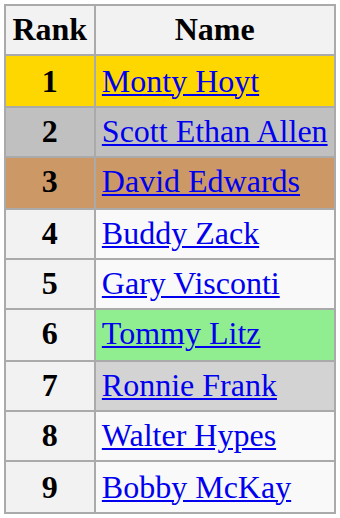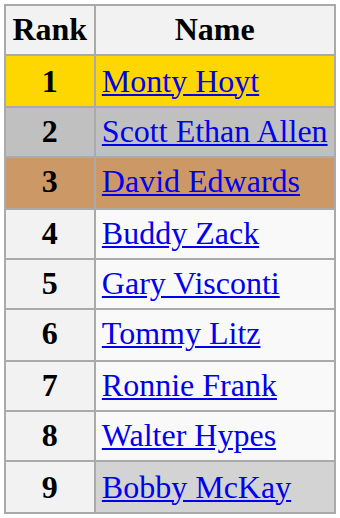(181, 334) lightgreen background -> (181, 334) no background
(189, 385) lightgrey background -> (189, 385) no background
(196, 486) no background -> (196, 486) lightgrey background
